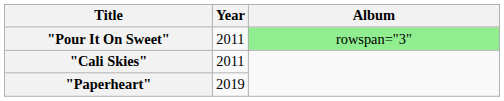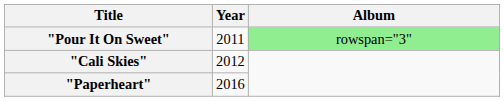(230, 61) 2011 -> (230, 61) 2012
(230, 84) 2019 -> (230, 84) 2016
